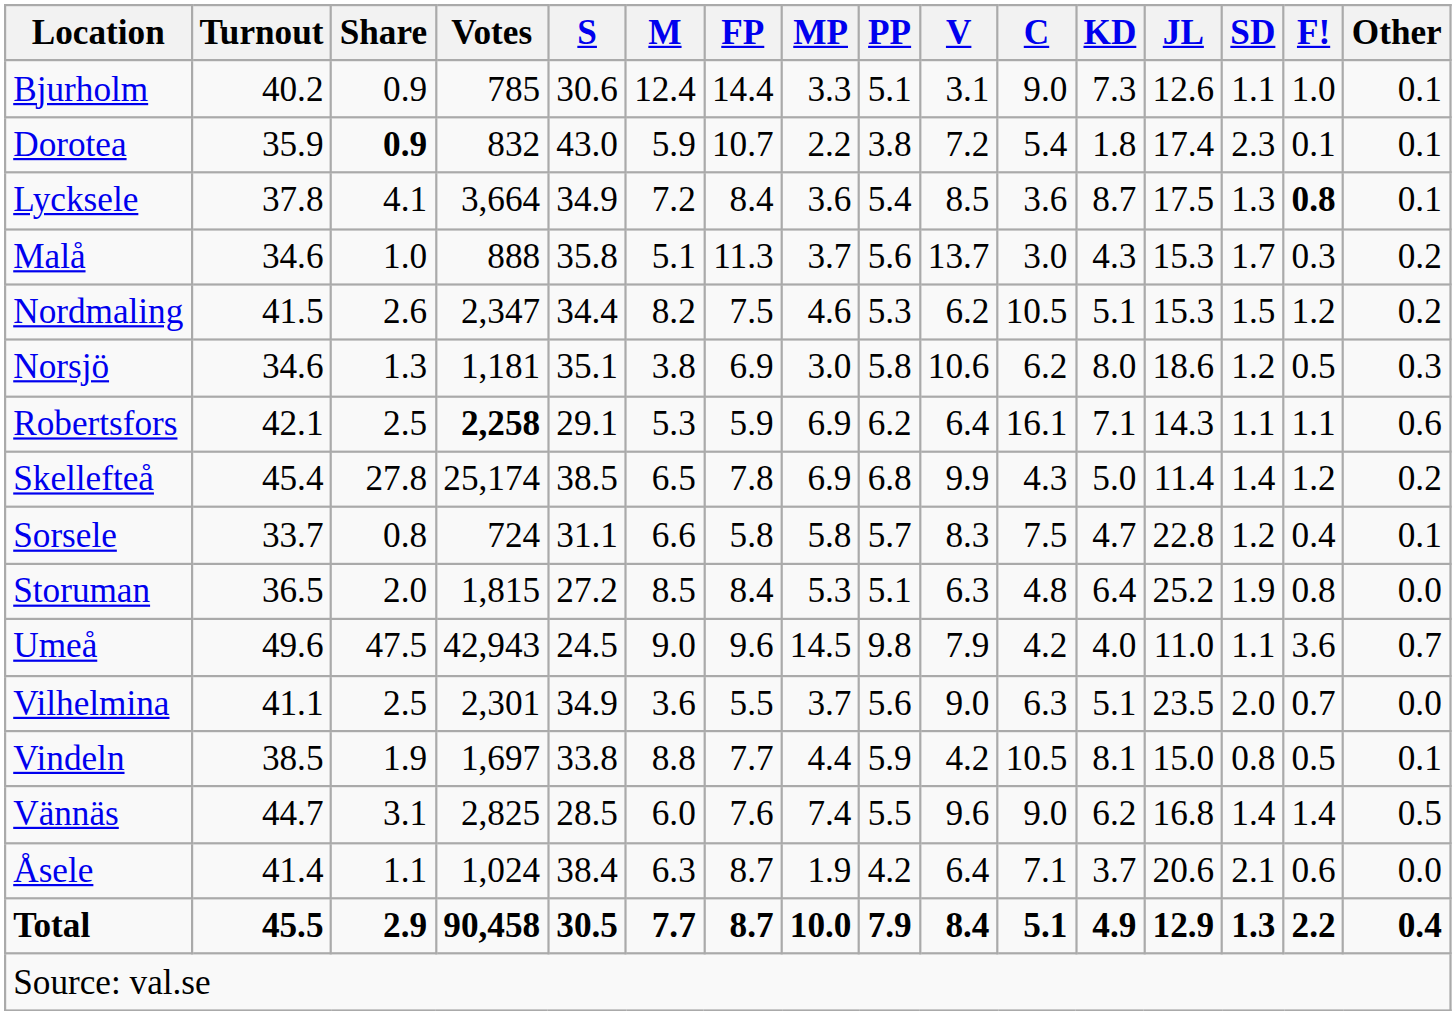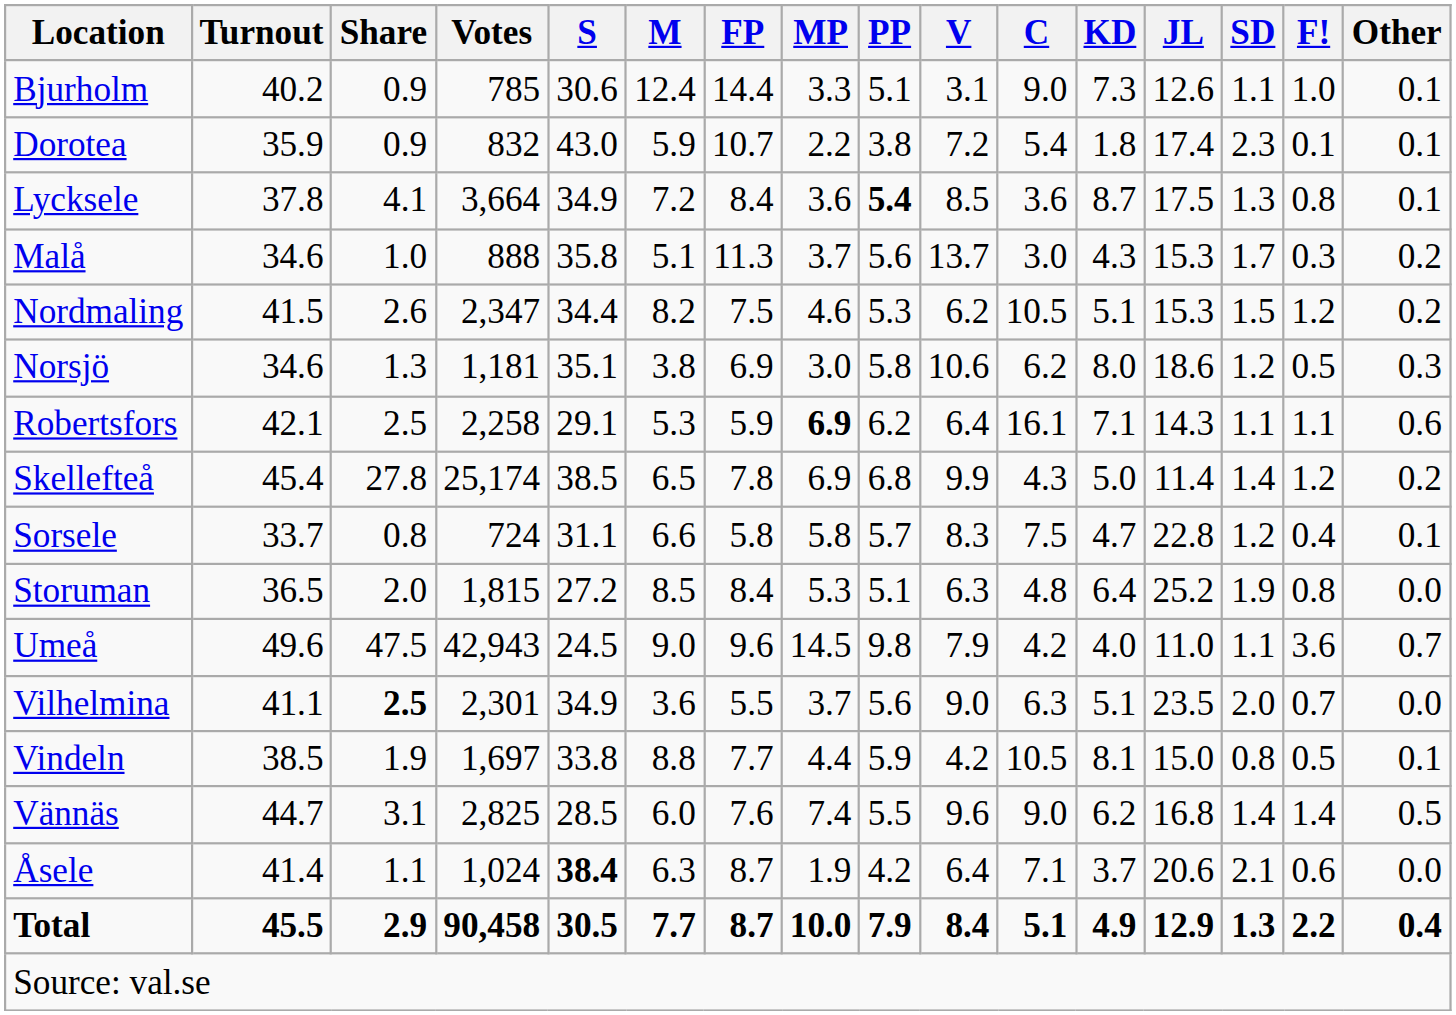(405, 144) bold -> (405, 144) normal
(890, 199) normal -> (890, 199) bold
(1314, 199) bold -> (1314, 199) normal
(501, 423) bold -> (501, 423) normal
(829, 423) normal -> (829, 423) bold
(405, 702) normal -> (405, 702) bold
(587, 869) normal -> (587, 869) bold
